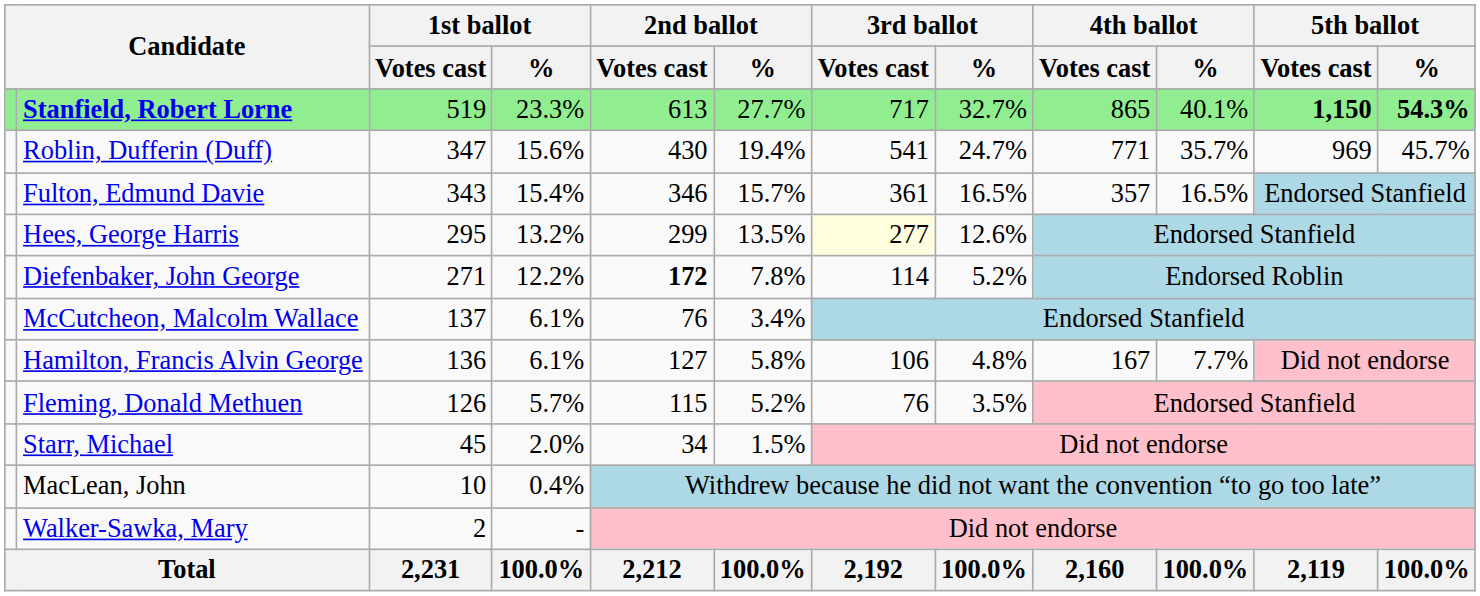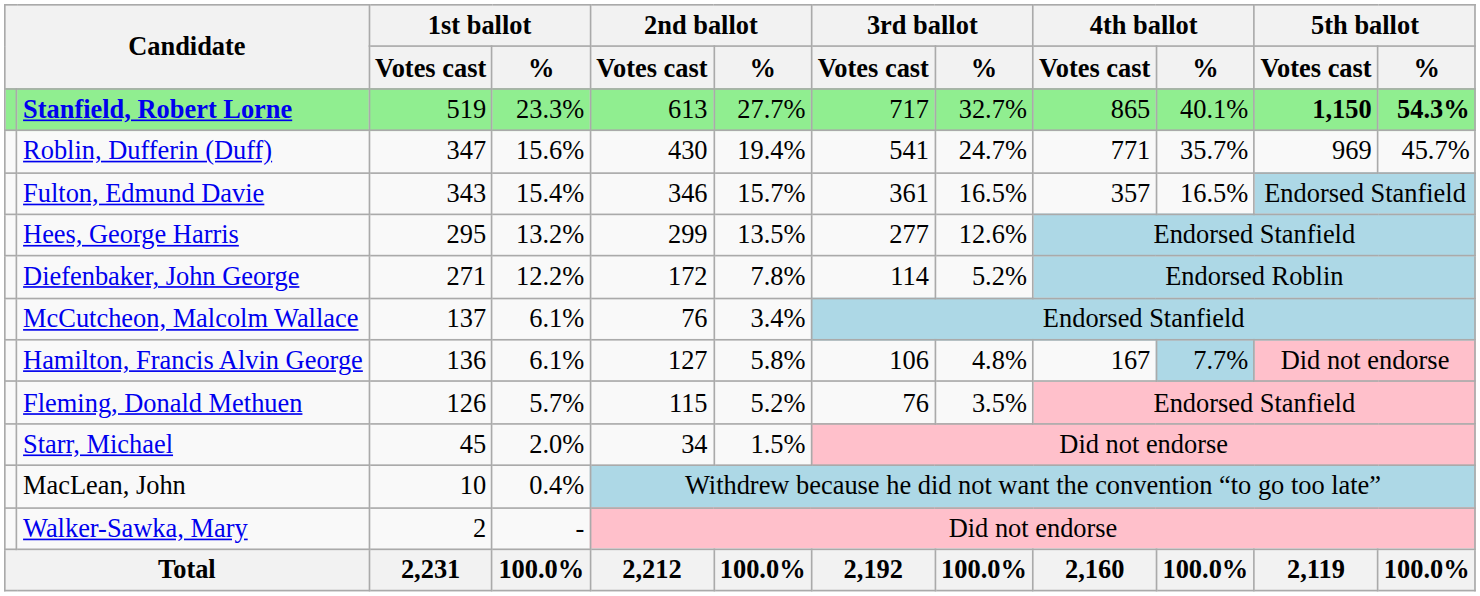(909, 234) lightyellow background -> (909, 234) no background
(688, 276) bold -> (688, 276) normal
(1221, 360) no background -> (1221, 360) lightblue background
